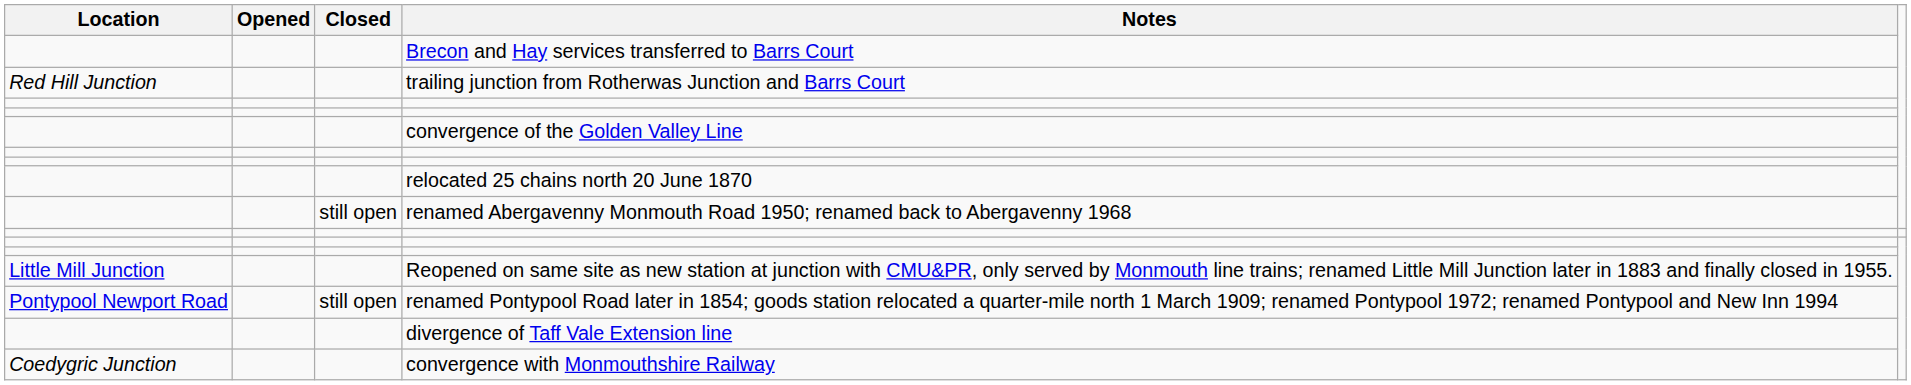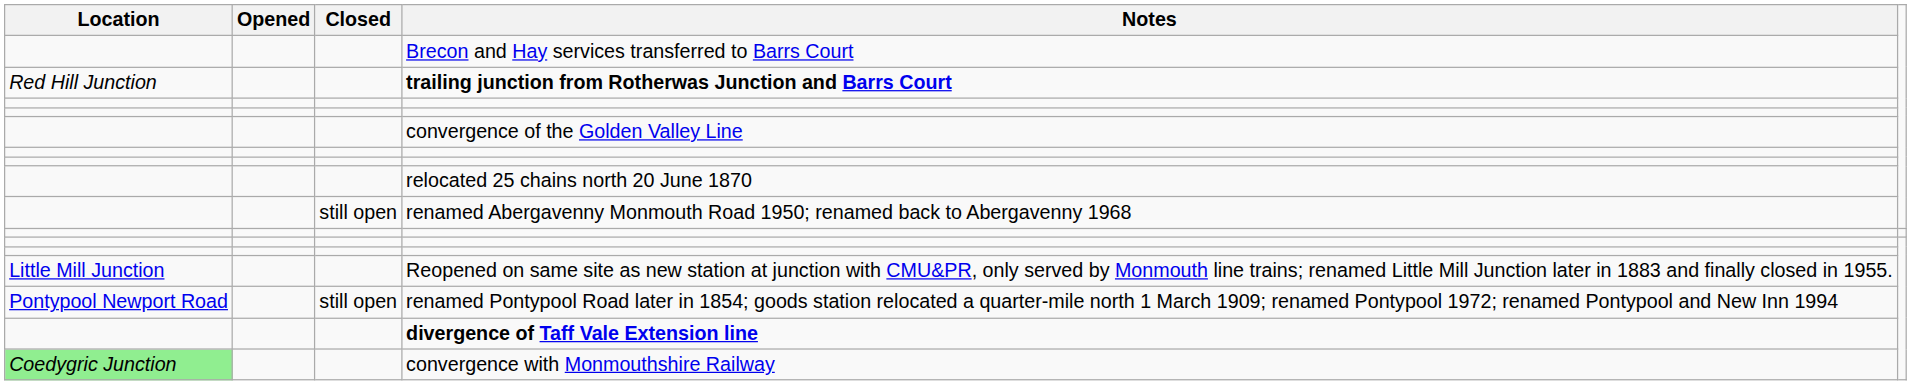(656, 82) normal -> (679, 82) bold
(569, 333) normal -> (582, 333) bold
(93, 364) no background -> (93, 364) lightgreen background
